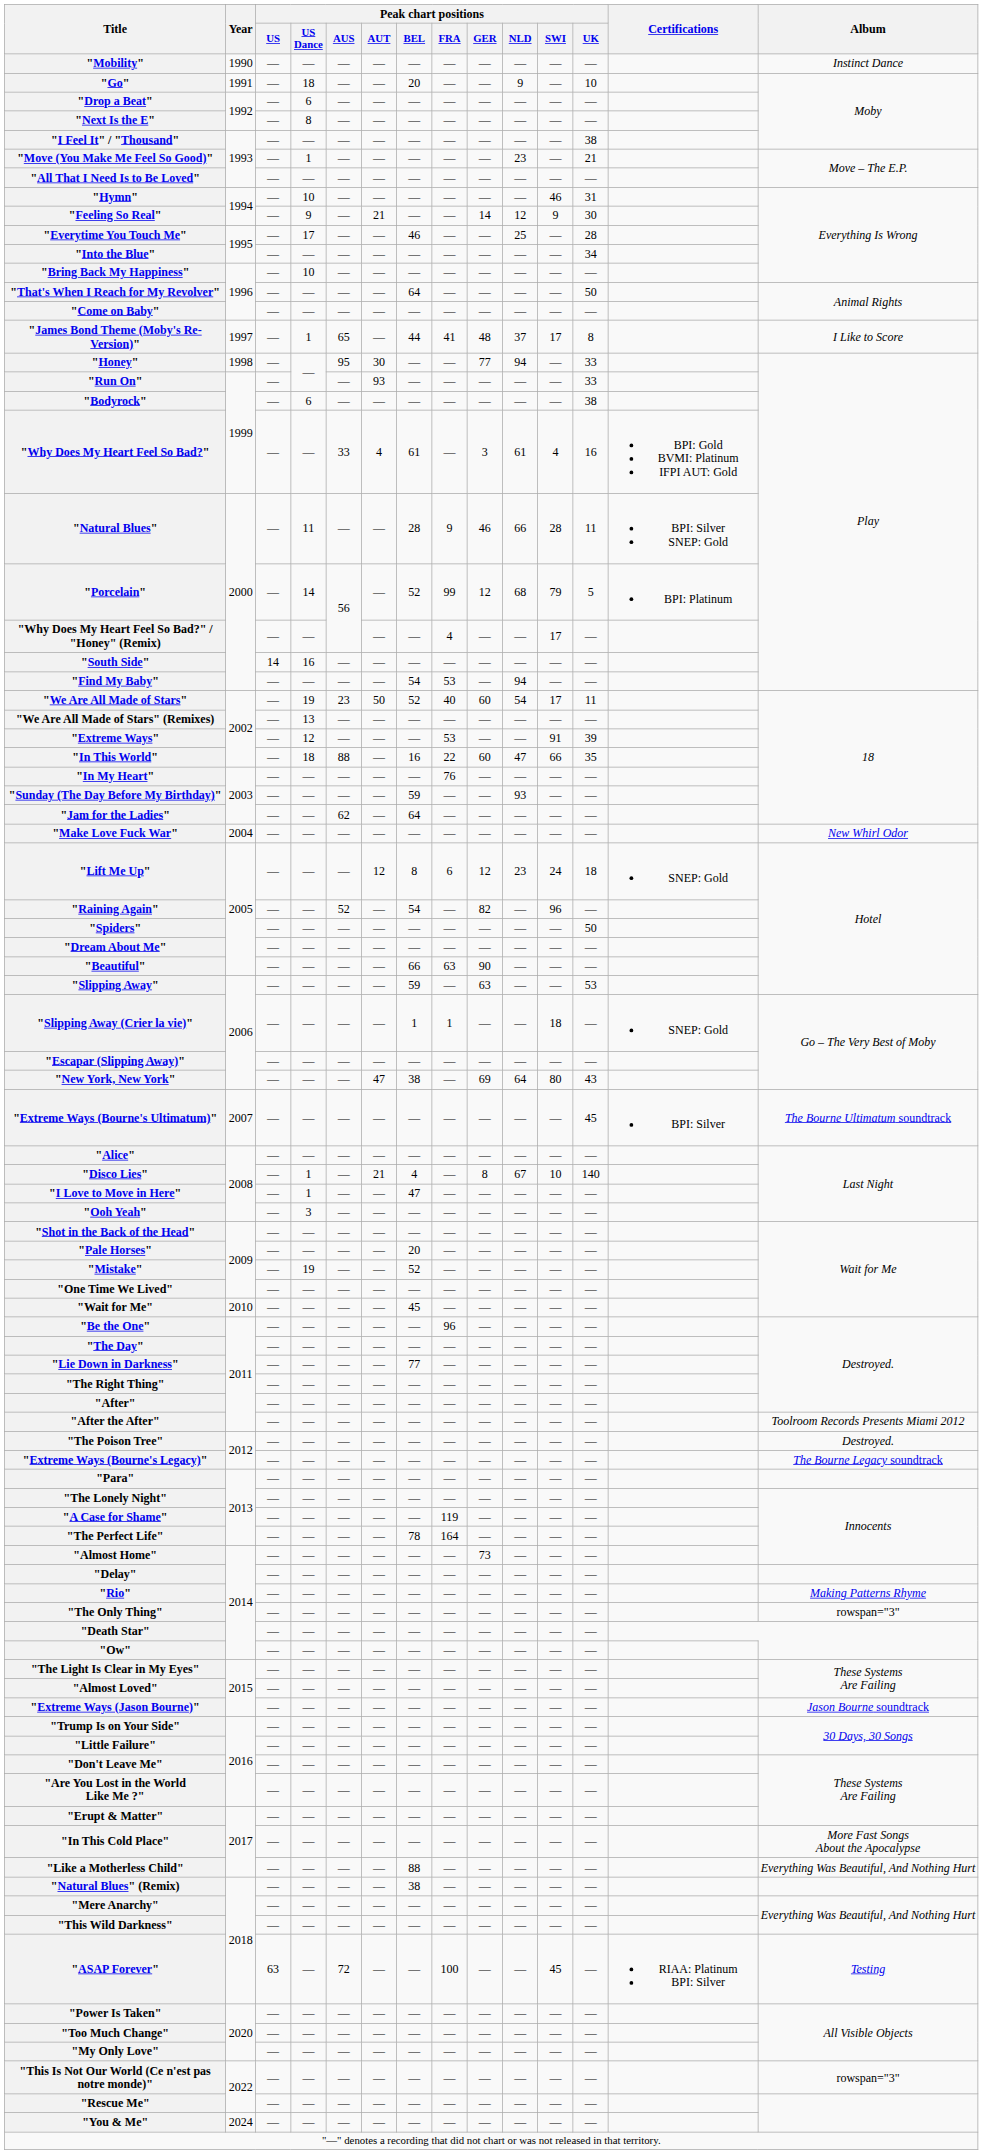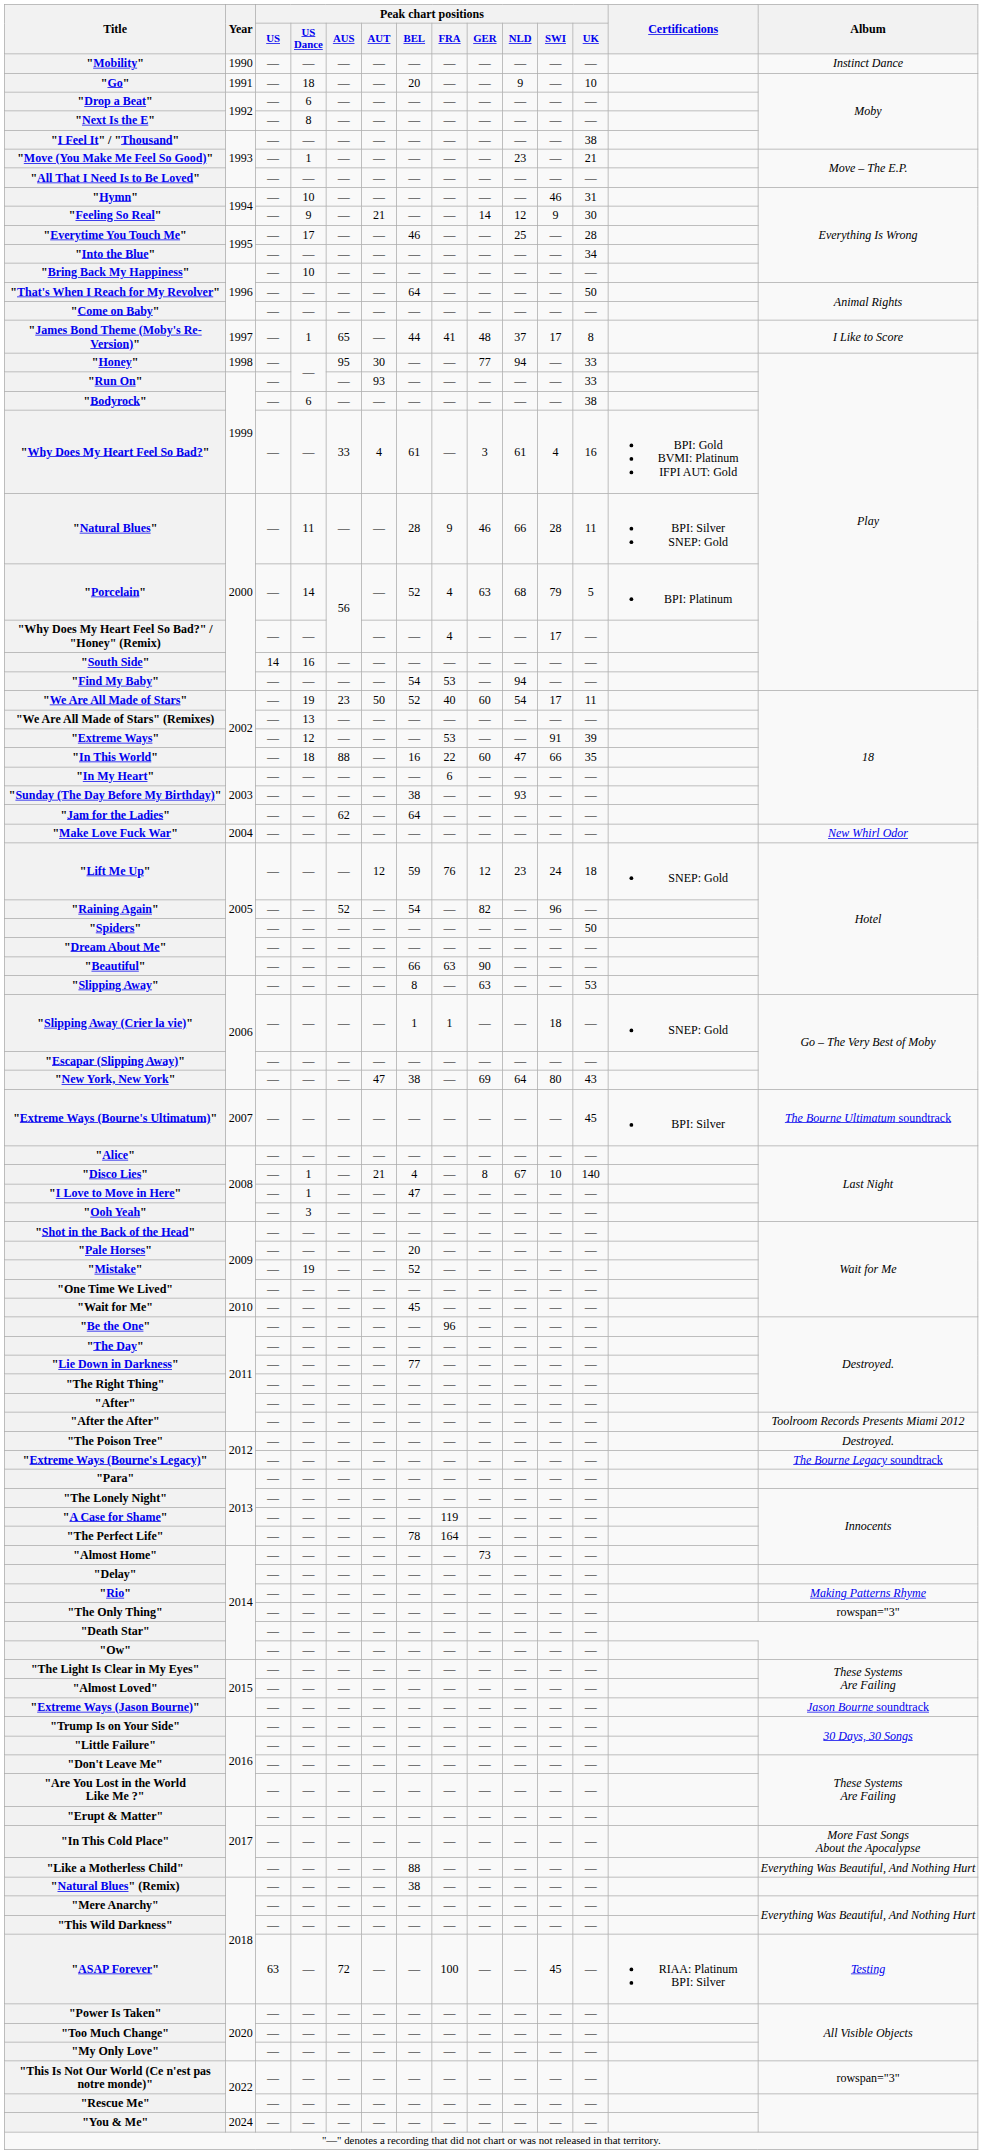(450, 591) 99 -> (450, 591) 4
(485, 591) 12 -> (485, 591) 63
(450, 776) 76 -> (450, 776) 6
(414, 795) 59 -> (414, 795) 38
(414, 871) 8 -> (414, 871) 59
(450, 871) 6 -> (450, 871) 76
(414, 985) 59 -> (414, 985) 8
